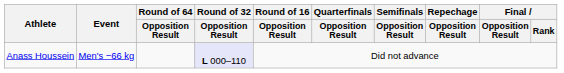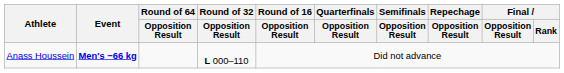(106, 56) normal -> (108, 56) bold
(224, 61) lavender background -> (226, 61) no background
